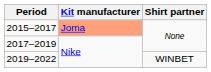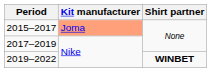(175, 59) normal -> (175, 59) bold
